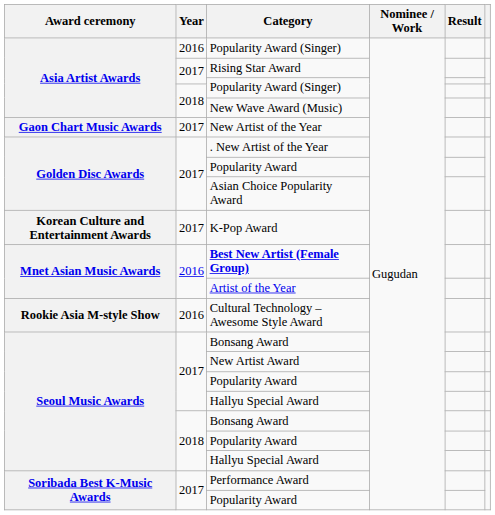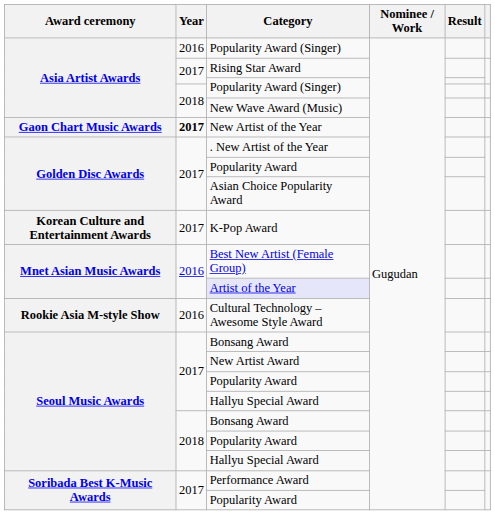(191, 127) normal -> (191, 127) bold
(274, 261) bold -> (272, 261) normal
(253, 288) no background -> (253, 288) lavender background
